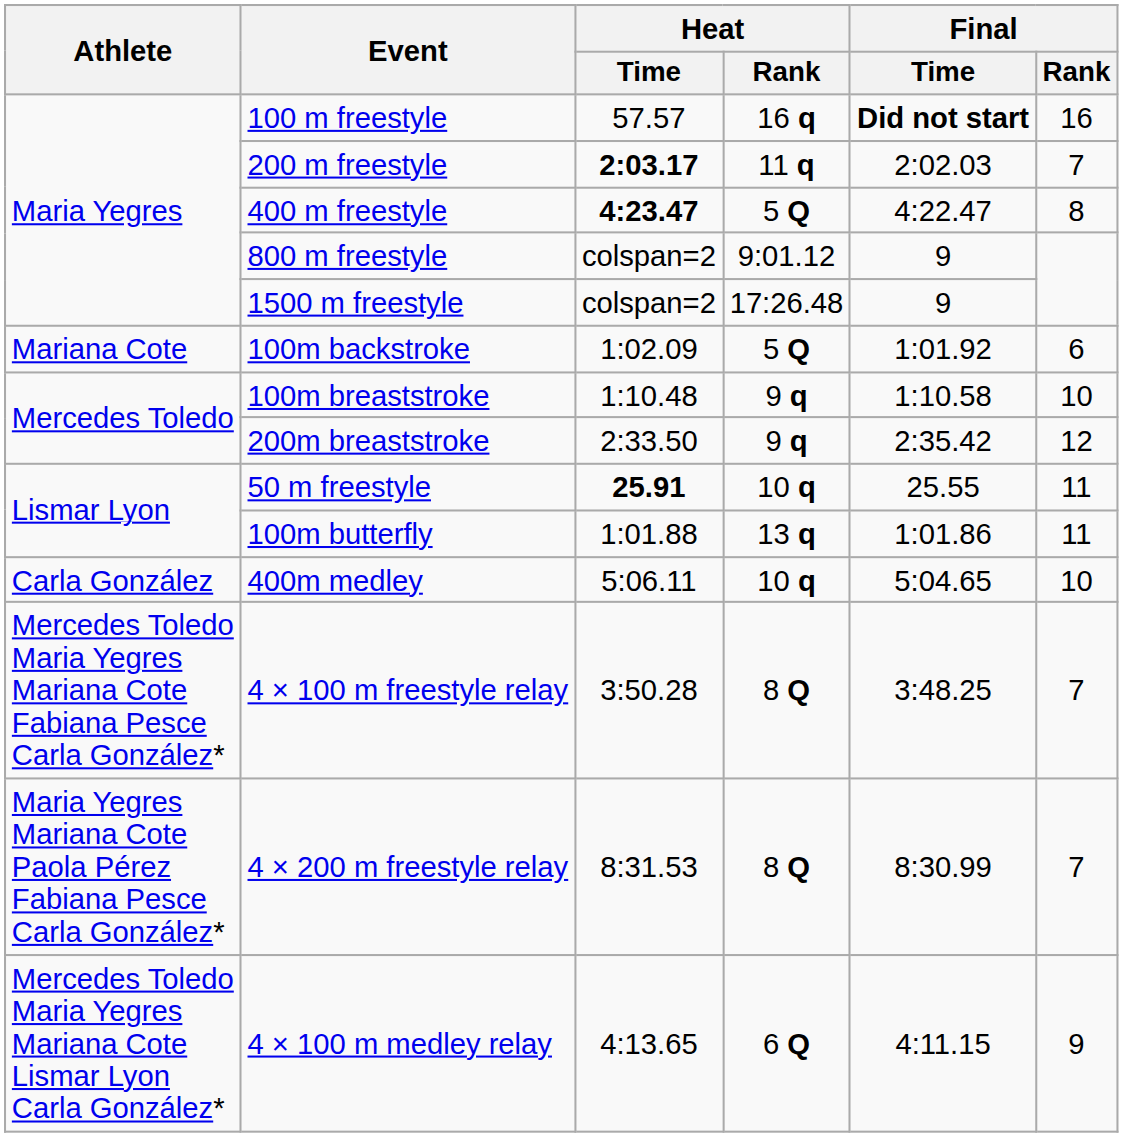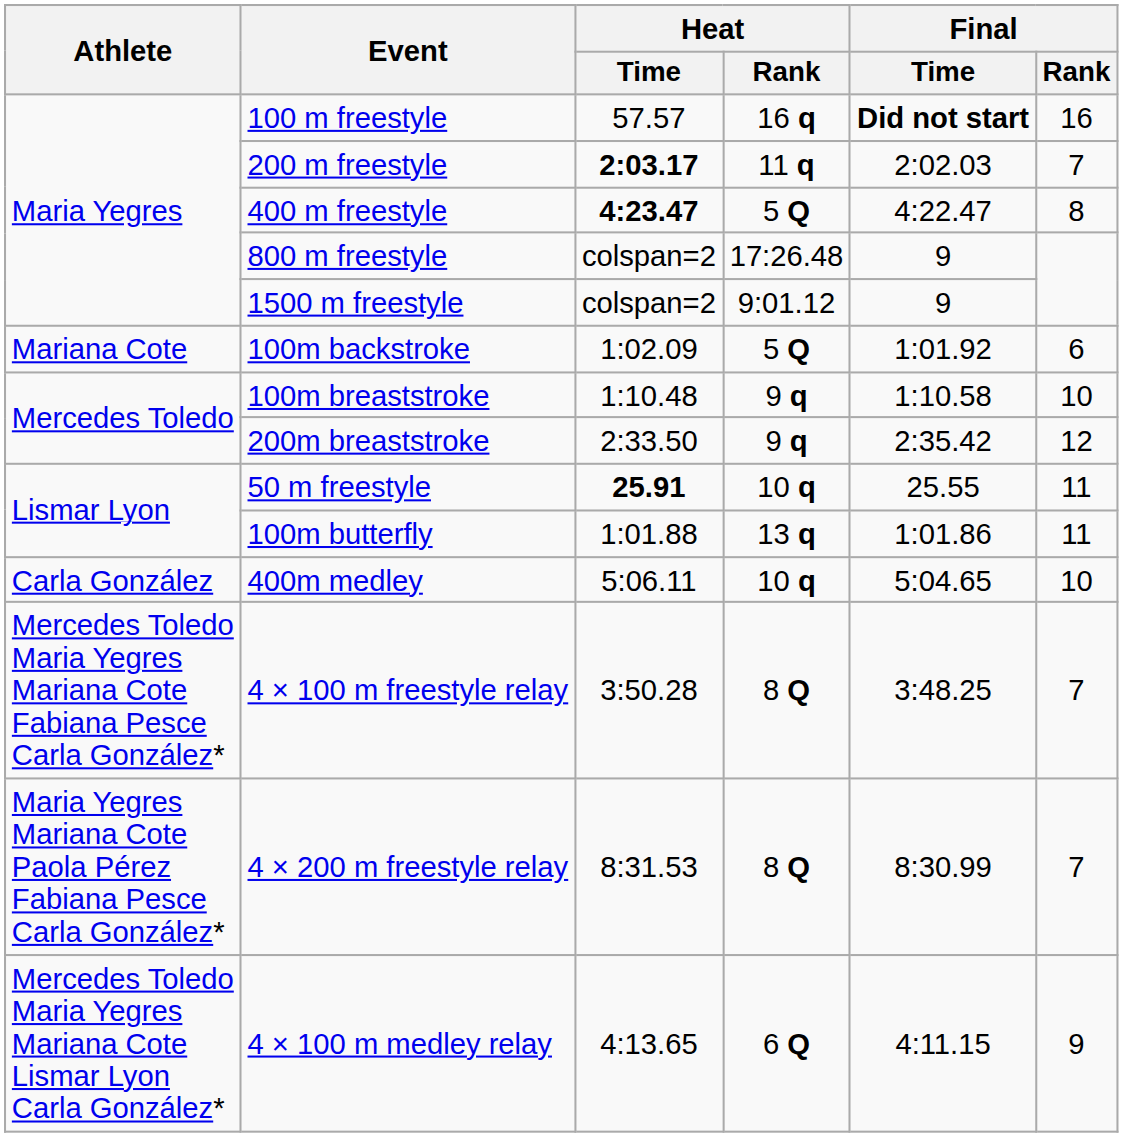(786, 257) 9:01.12 -> (787, 257) 17:26.48
(787, 303) 17:26.48 -> (786, 303) 9:01.12
